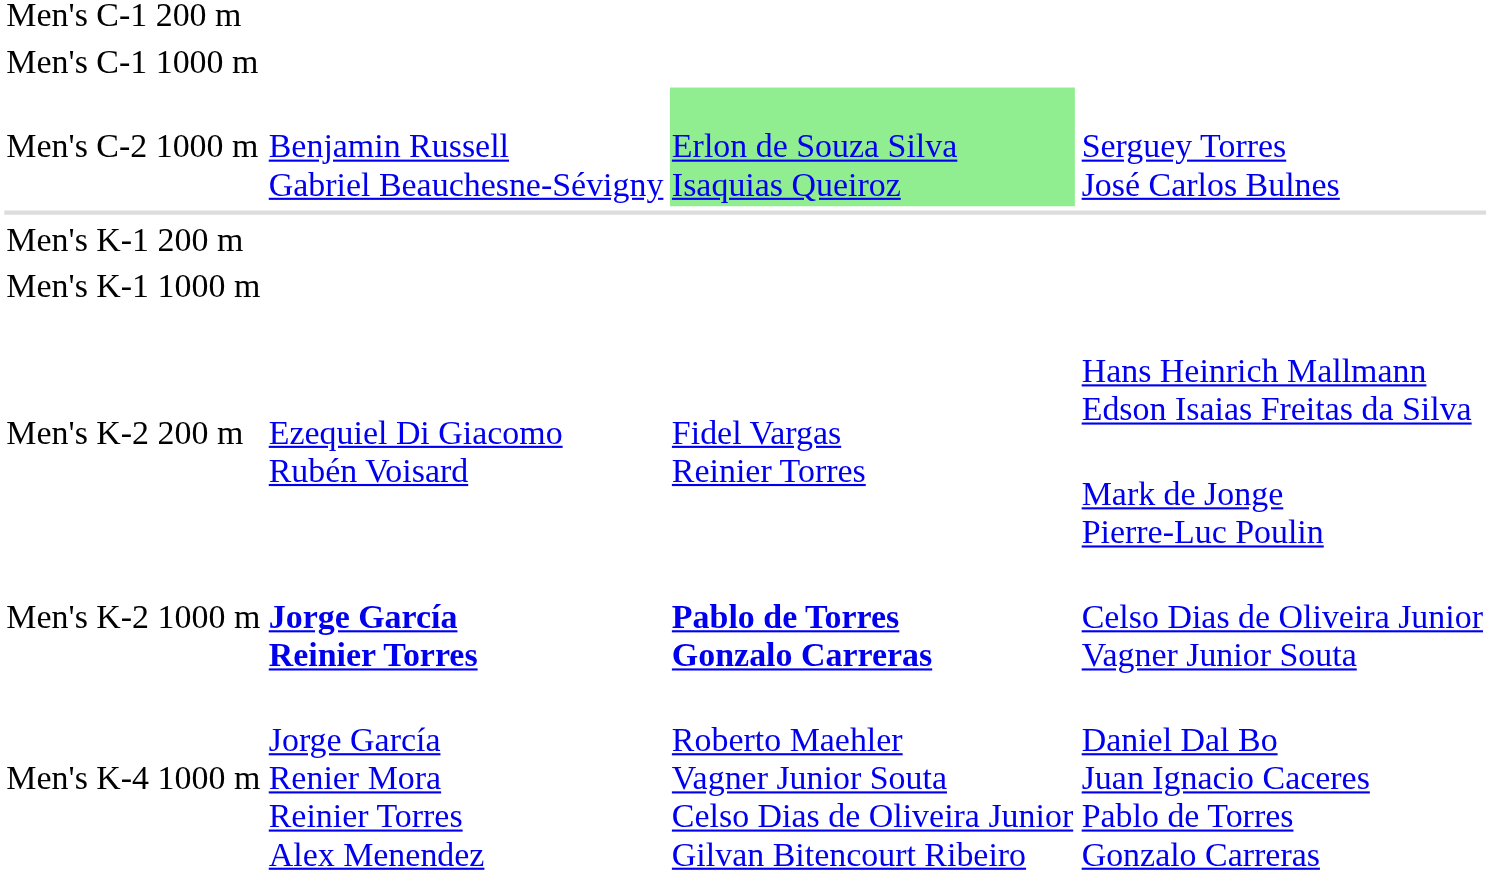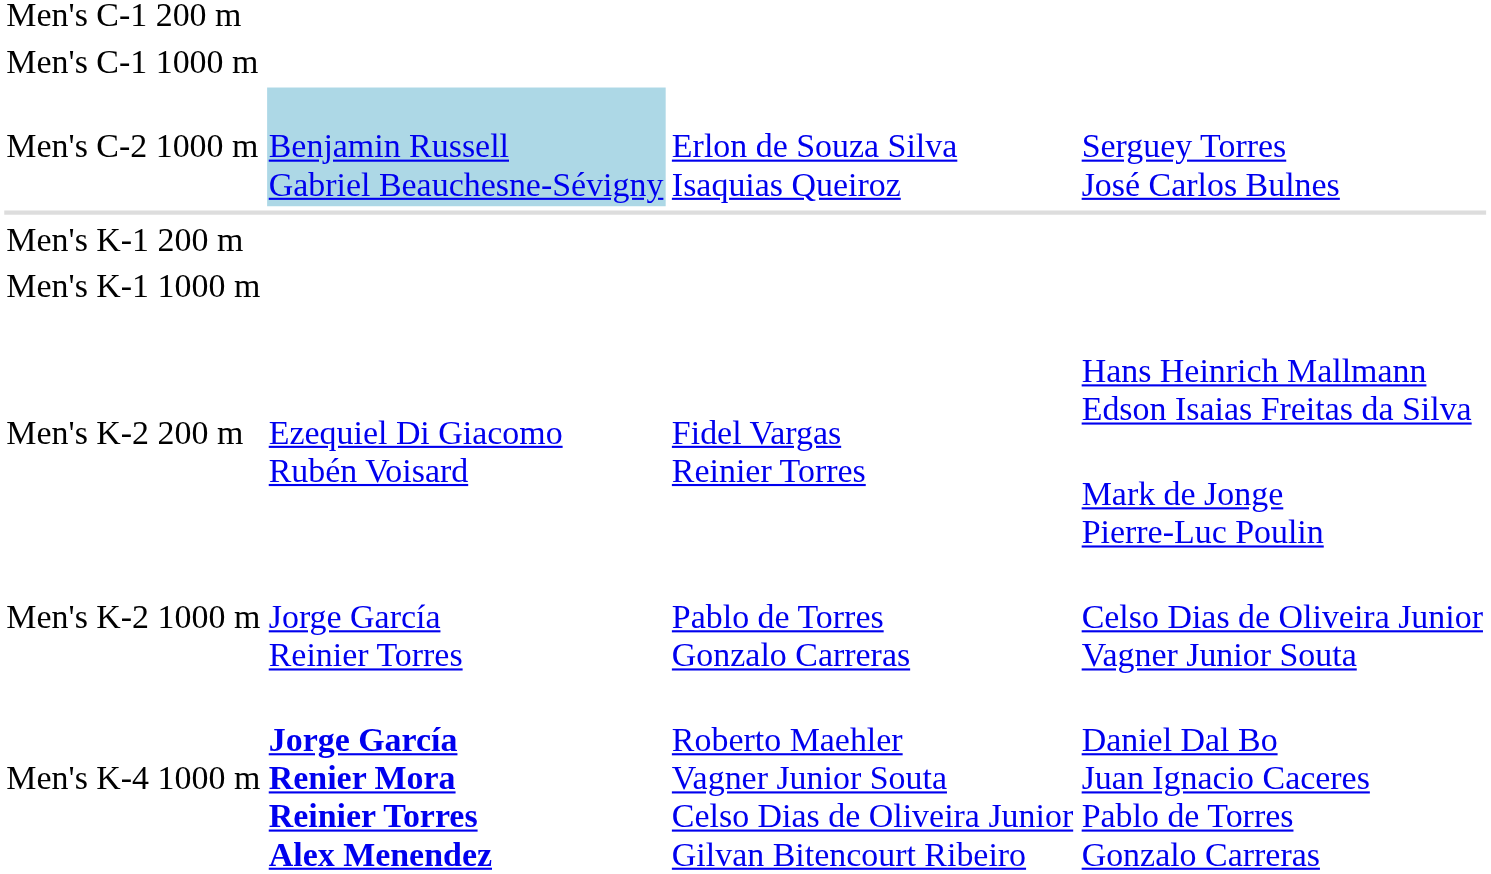(466, 165) no background -> (466, 165) lightblue background
(815, 165) lightgreen background -> (815, 165) no background
(373, 636) bold -> (366, 636) normal
(802, 636) bold -> (791, 636) normal
(377, 797) normal -> (380, 797) bold
